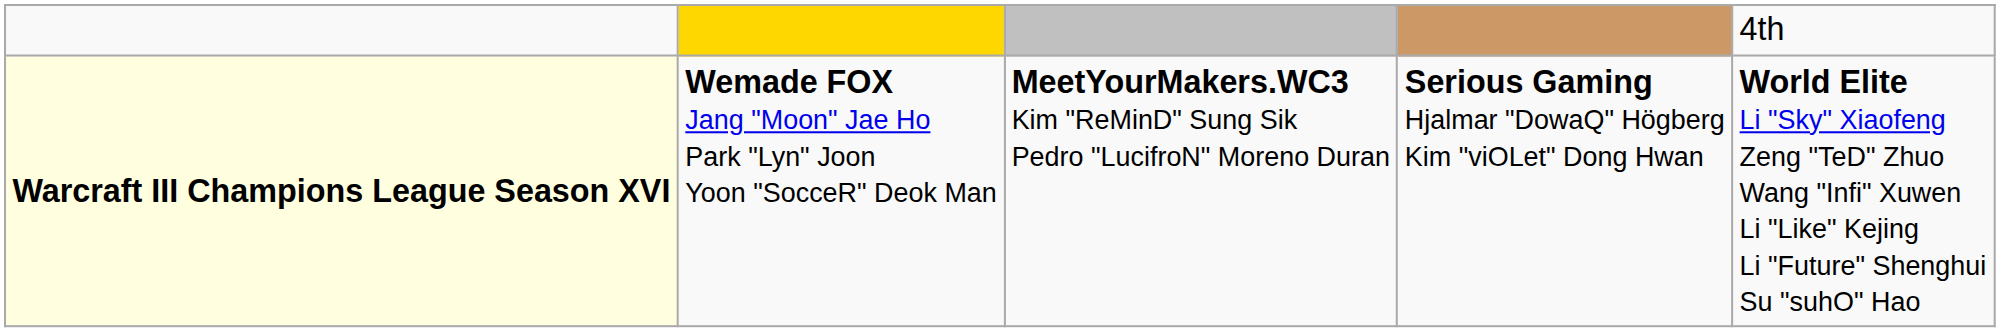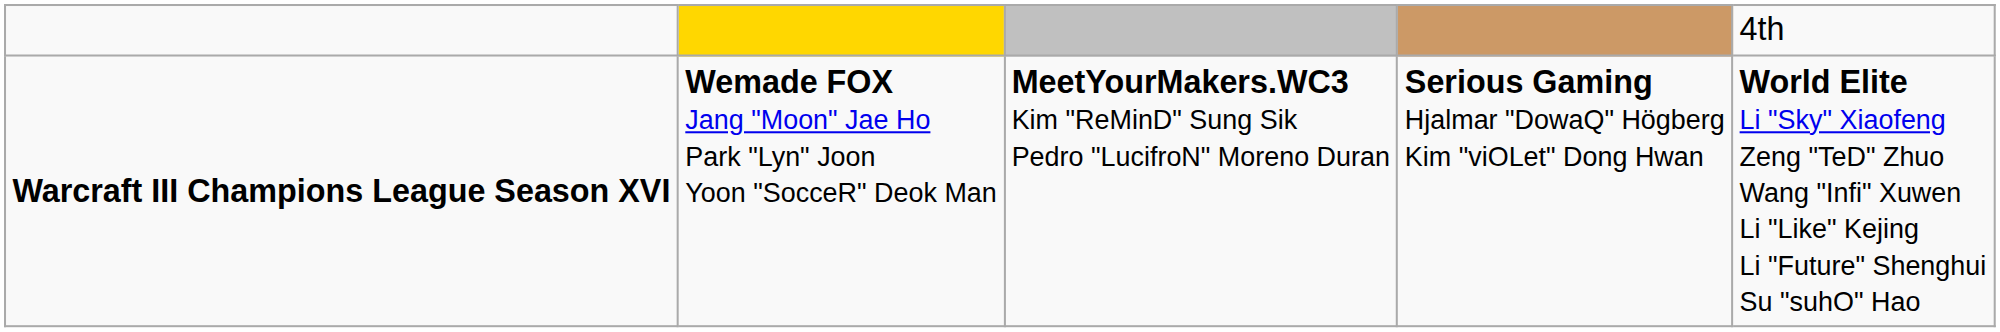(341, 190) lightyellow background -> (341, 190) no background
